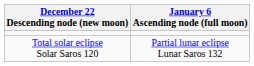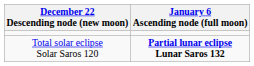(190, 48) normal -> (190, 48) bold
